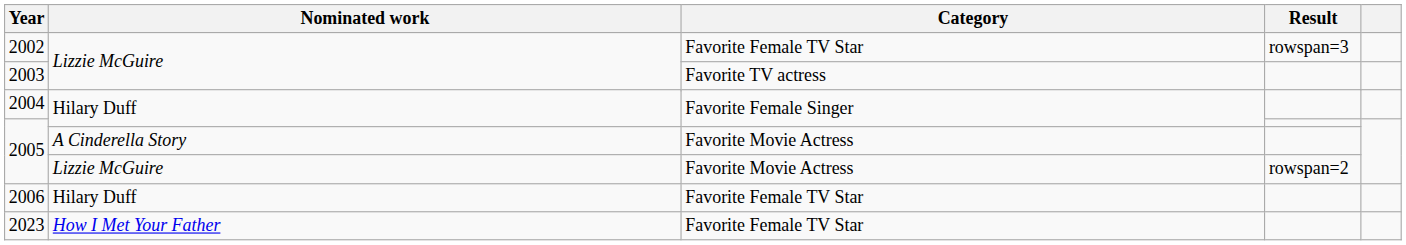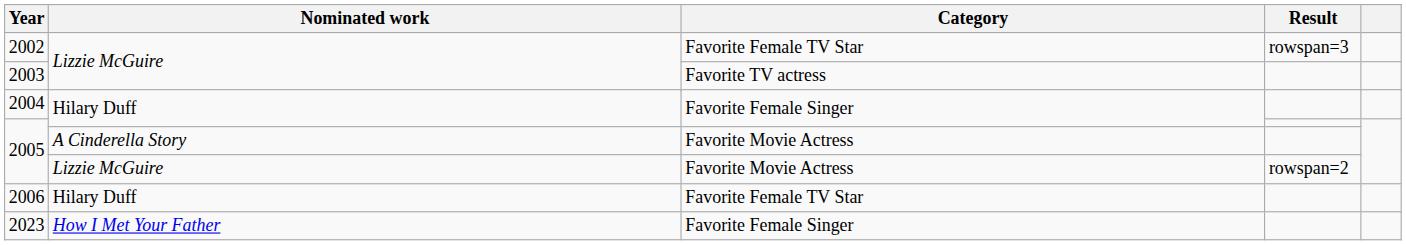(774, 225) Favorite Female TV Star -> (769, 225) Favorite Female Singer
